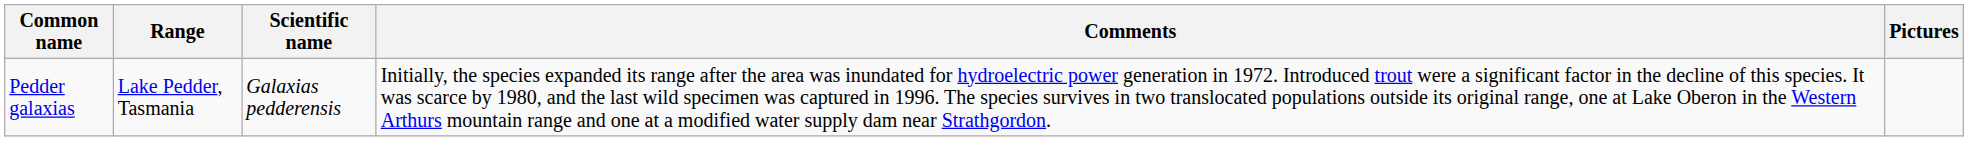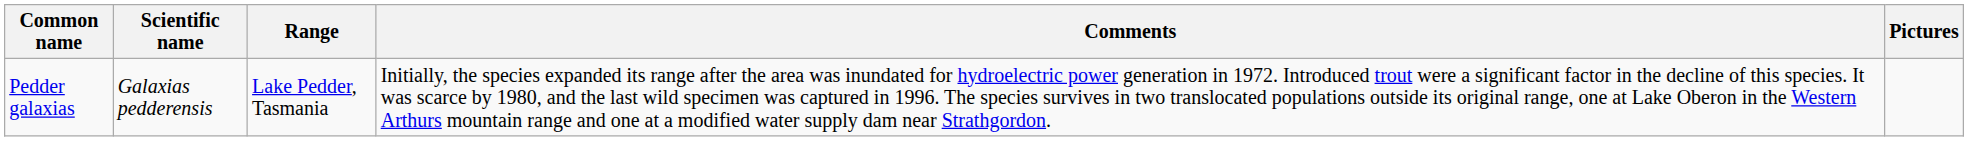columns swapped: (309, 31) <-> (177, 31)
